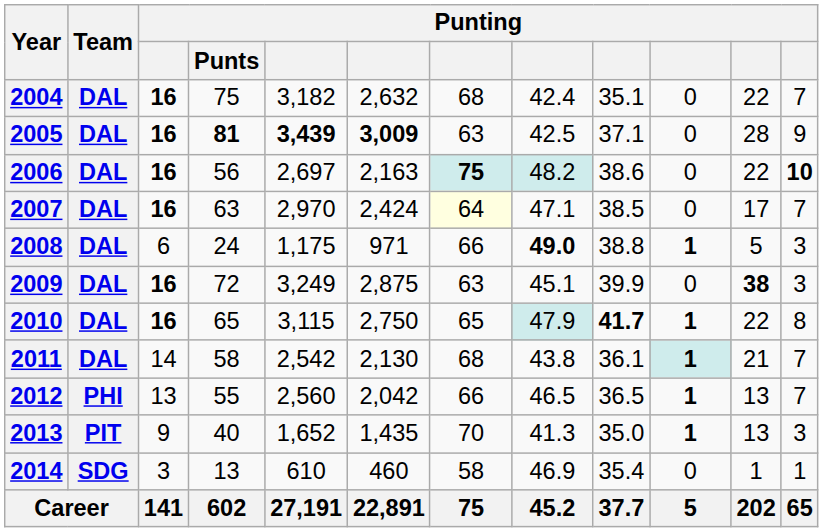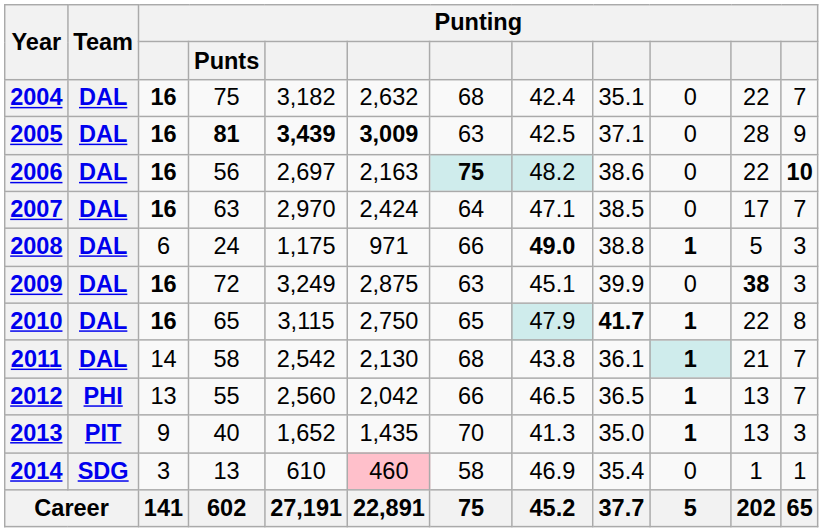(471, 209) lightyellow background -> (471, 209) no background
(389, 470) no background -> (389, 470) pink background
